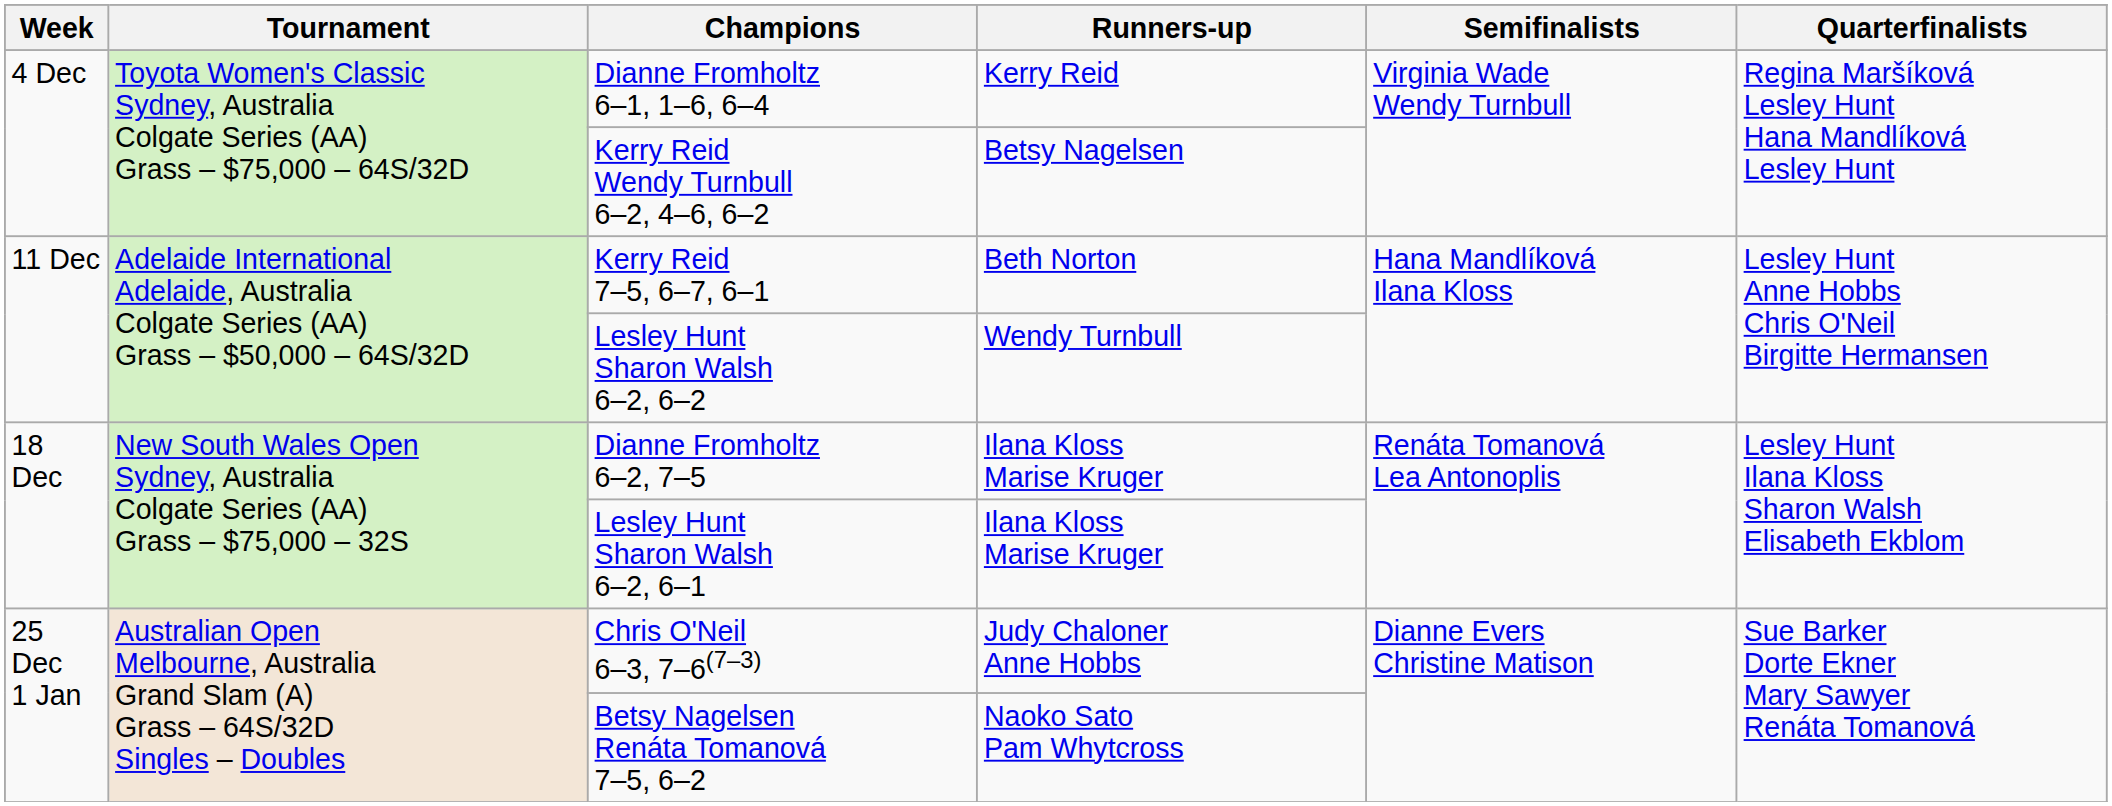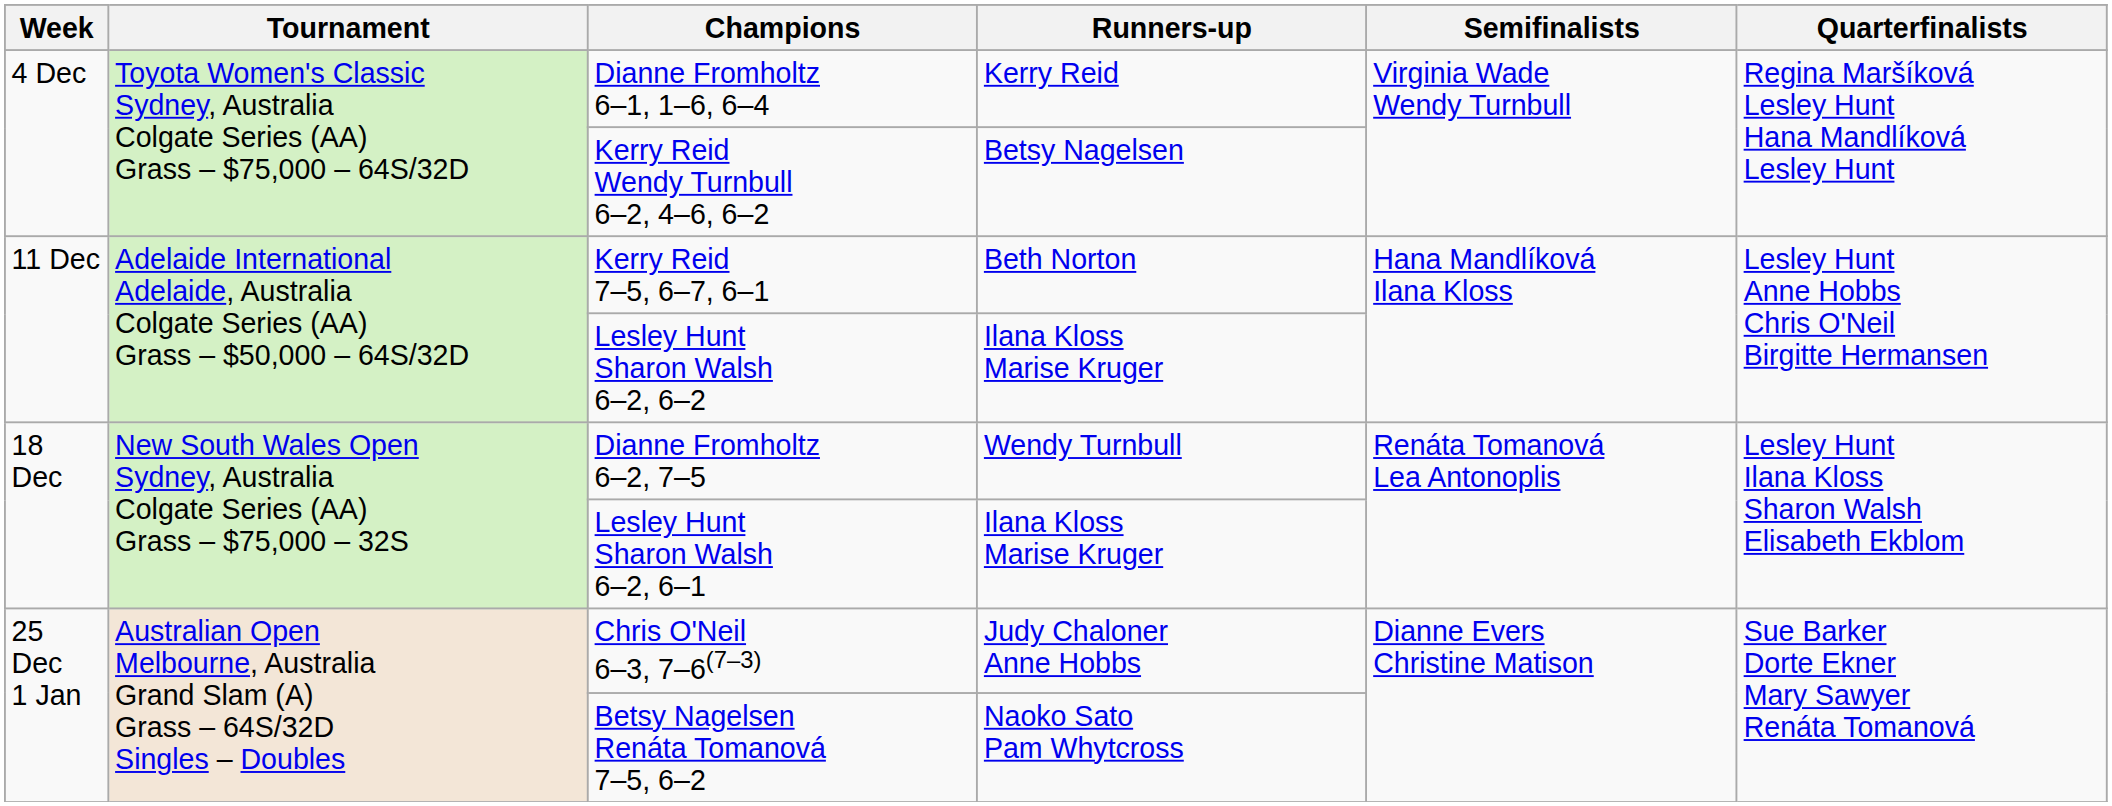(1083, 337) Wendy Turnbull -> (1074, 353) Ilana Kloss Marise Kruger
(1074, 462) Ilana Kloss Marise Kruger -> (1083, 446) Wendy Turnbull
